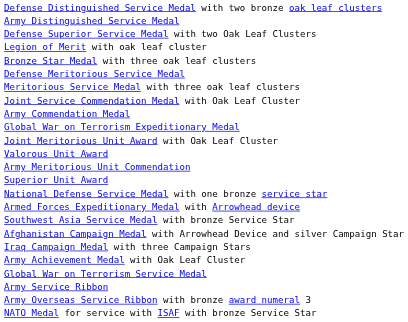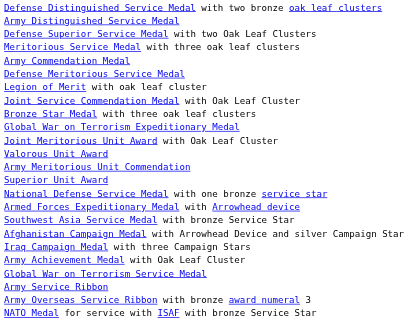(105, 47) Legion of Merit with oak leaf cluster -> (152, 47) Meritorious Service Medal with three oak leaf clusters
(130, 61) Bronze Star Medal with three oak leaf clusters -> (67, 61) Army Commendation Medal
(152, 87) Meritorious Service Medal with three oak leaf clusters -> (105, 87) Legion of Merit with oak leaf cluster
(67, 114) Army Commendation Medal -> (130, 114) Bronze Star Medal with three oak leaf clusters
